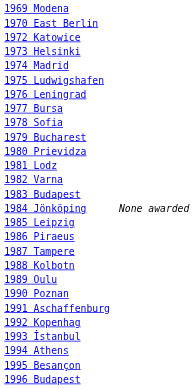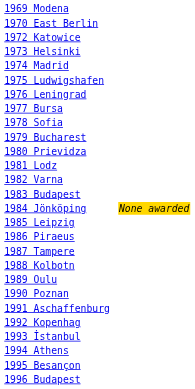(154, 208) no background -> (154, 208) gold background
